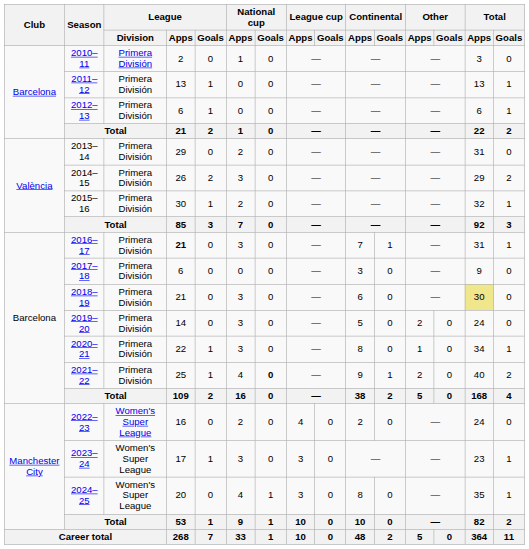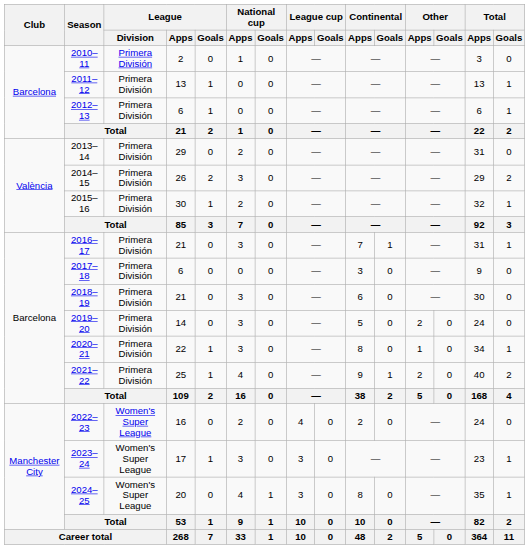(181, 245) bold -> (181, 245) normal
(479, 297) khaki background -> (479, 297) no background
(271, 375) bold -> (271, 375) normal
